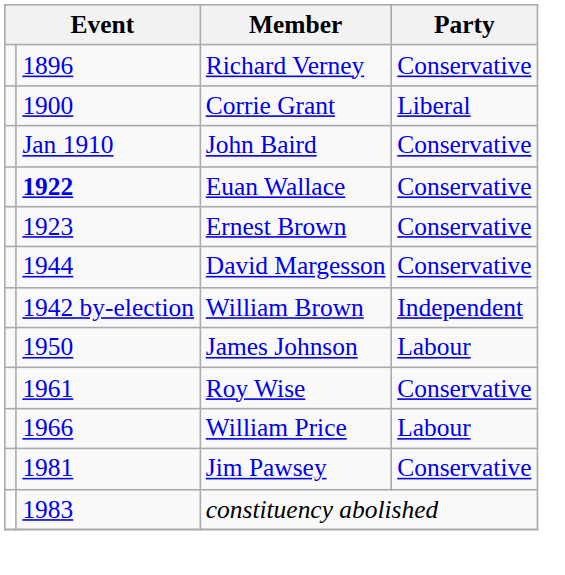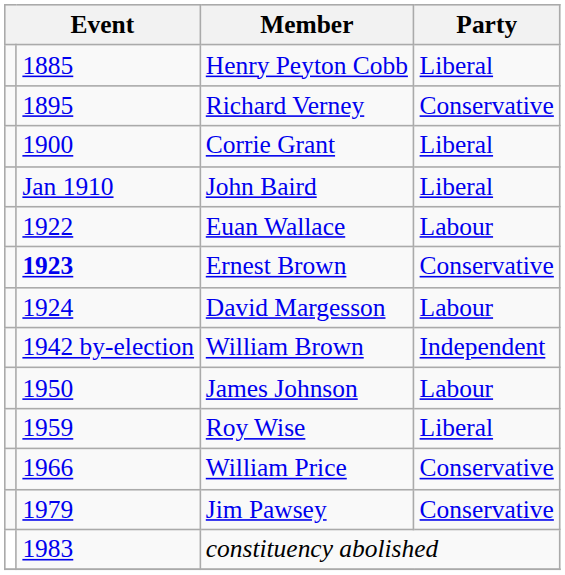+ row: (307, 65)
(48, 65) 1896 -> (48, 105) 1895
(464, 145) Conservative -> (456, 186) Liberal
(48, 186) bold -> (48, 226) normal
(464, 186) Conservative -> (456, 226) Labour
(48, 226) normal -> (48, 266) bold
(48, 266) 1944 -> (48, 307) 1924
(464, 266) Conservative -> (456, 307) Labour
(48, 387) 1961 -> (48, 428) 1959
(464, 387) Conservative -> (456, 428) Liberal
(434, 428) Labour -> (487, 468) Conservative
(48, 468) 1981 -> (48, 508) 1979
